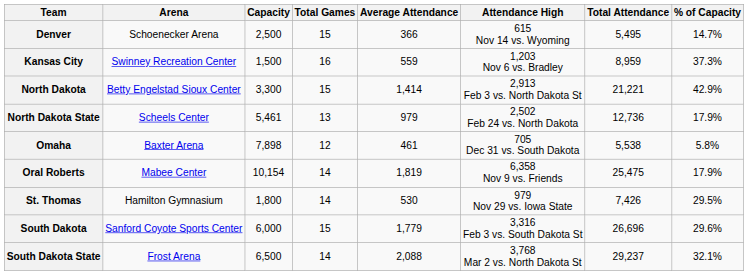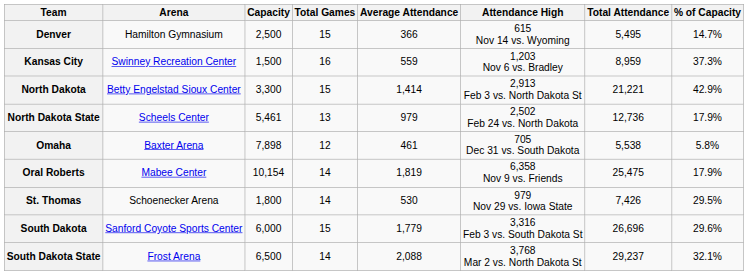(174, 34) Schoenecker Arena -> (174, 34) Hamilton Gymnasium
(174, 201) Hamilton Gymnasium -> (174, 201) Schoenecker Arena
